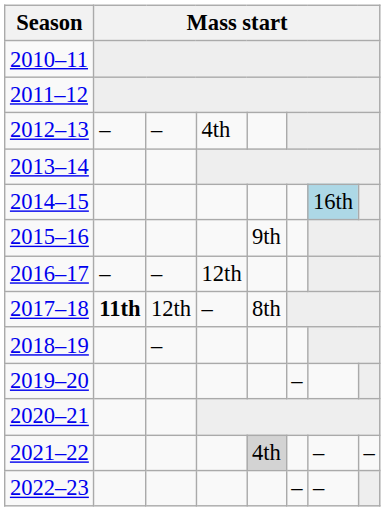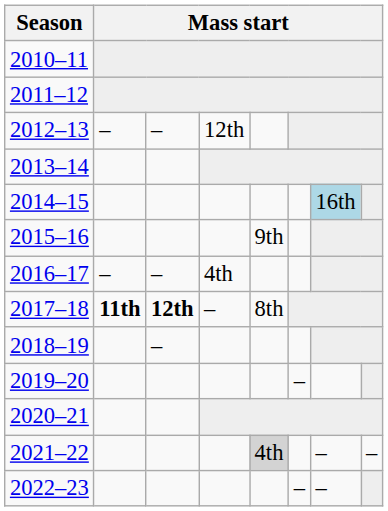(216, 130) 4th -> (224, 130) 12th
(222, 273) 12th -> (218, 273) 4th
(171, 309) normal -> (172, 309) bold
